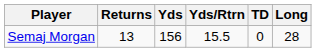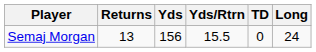(292, 36) 28 -> (292, 36) 24
